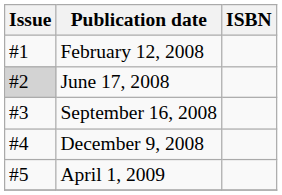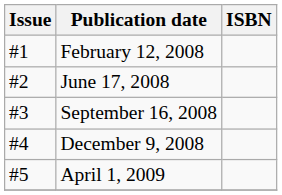(19, 81) lightgrey background -> (19, 81) no background
